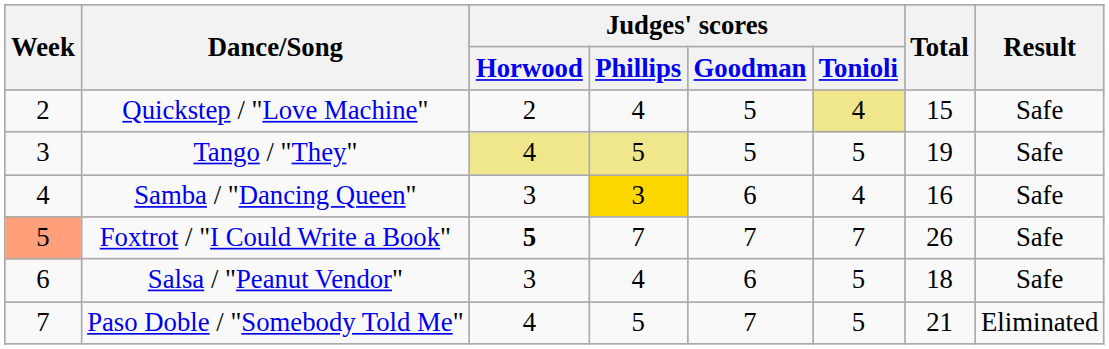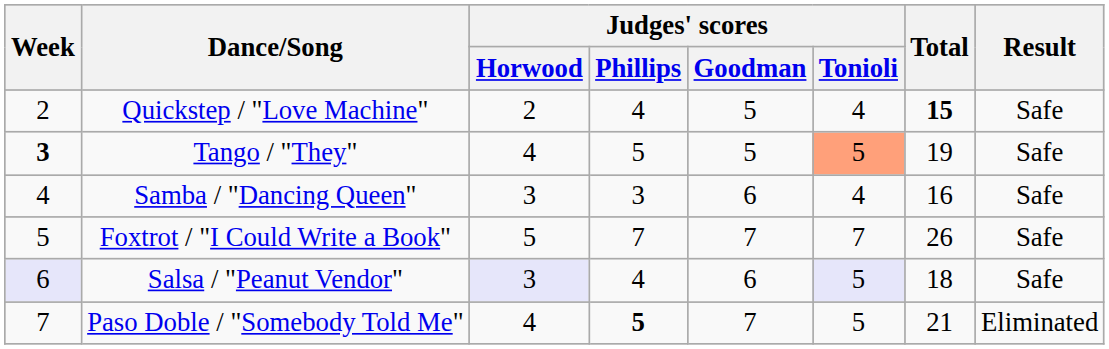(858, 110) khaki background -> (858, 110) no background
(939, 110) normal -> (939, 110) bold
(43, 152) normal -> (43, 152) bold
(529, 152) khaki background -> (529, 152) no background
(638, 152) khaki background -> (638, 152) no background
(858, 152) no background -> (858, 152) lightsalmon background
(638, 195) gold background -> (638, 195) no background
(43, 237) lightsalmon background -> (43, 237) no background
(529, 237) bold -> (529, 237) normal
(43, 279) no background -> (43, 279) lavender background
(529, 279) no background -> (529, 279) lavender background
(858, 279) no background -> (858, 279) lavender background
(638, 322) normal -> (638, 322) bold
